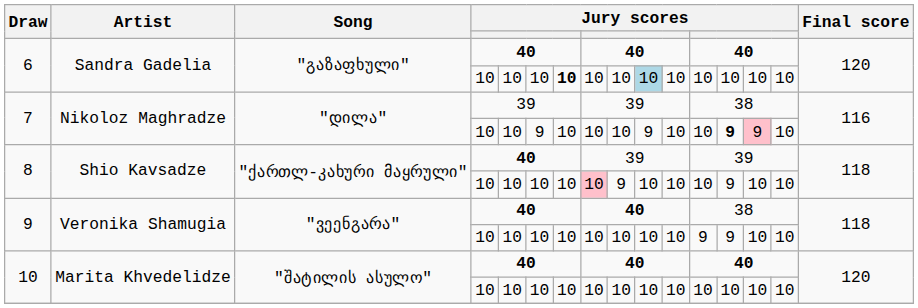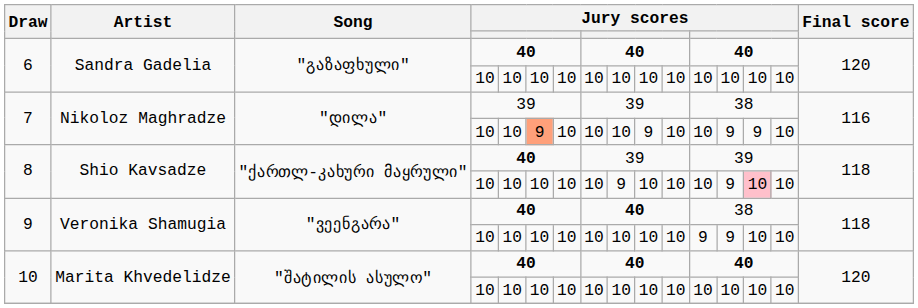(567, 79) bold -> (567, 79) normal
(649, 79) lightblue background -> (649, 79) no background
(540, 132) no background -> (540, 132) lightsalmon background
(730, 132) bold -> (730, 132) normal
(757, 132) pink background -> (757, 132) no background
(594, 185) pink background -> (594, 185) no background
(757, 185) no background -> (757, 185) pink background
